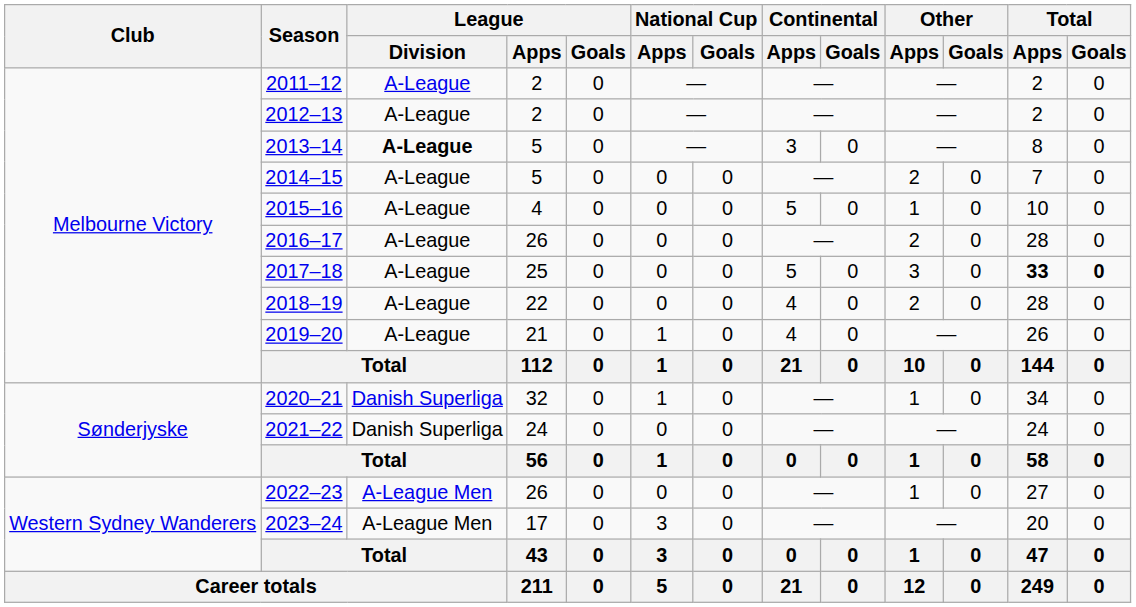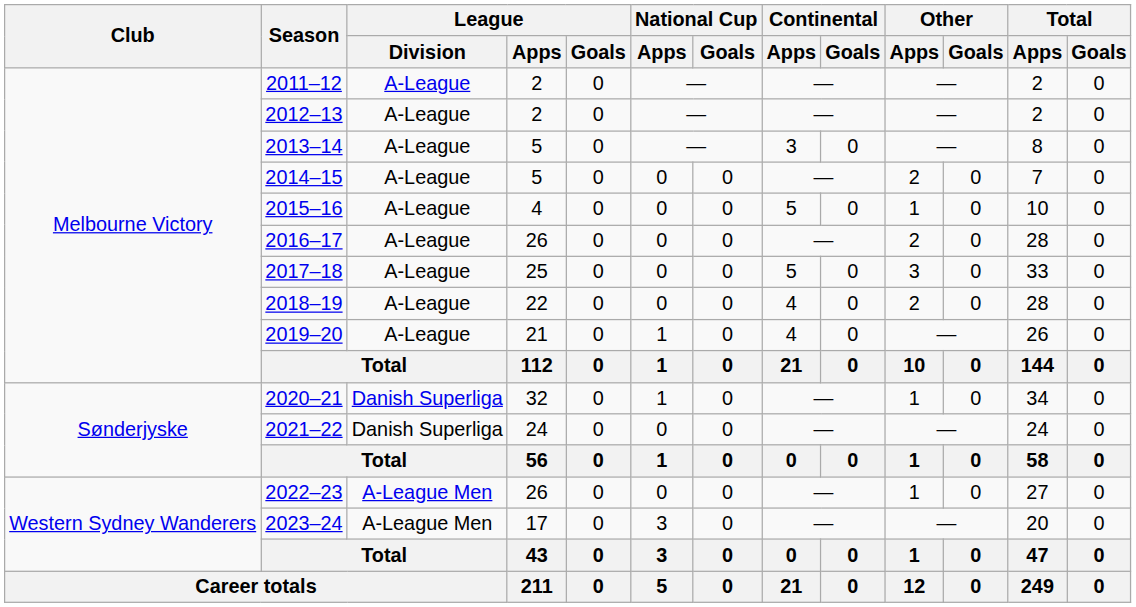(427, 146) bold -> (427, 146) normal
(1037, 271) bold -> (1037, 271) normal
(1099, 271) bold -> (1099, 271) normal
